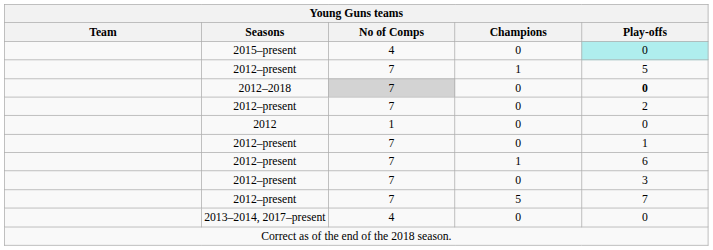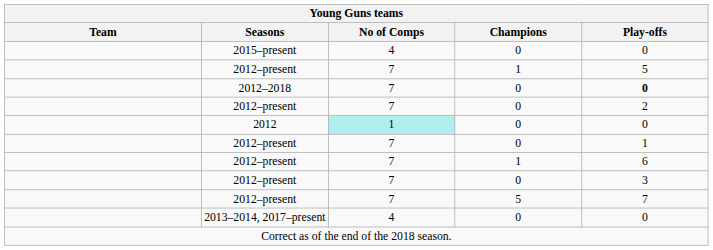(645, 50) paleturquoise background -> (645, 50) no background
(392, 87) lightgrey background -> (392, 87) no background
(392, 124) no background -> (392, 124) paleturquoise background
